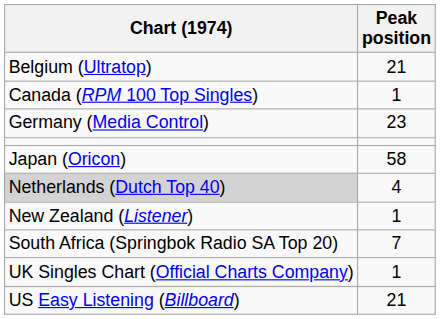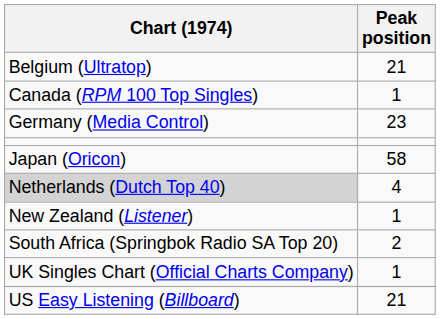(397, 243) 7 -> (397, 243) 2
